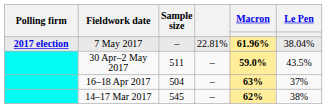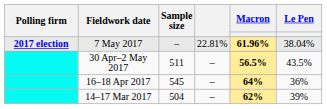(253, 63) 59.0% -> (253, 63) 56.5%
(177, 82) 504 -> (177, 82) 545
(253, 82) 63% -> (253, 82) 64%
(299, 82) 37% -> (299, 82) 36%
(177, 97) 545 -> (177, 97) 504
(299, 97) 38% -> (299, 97) 39%
